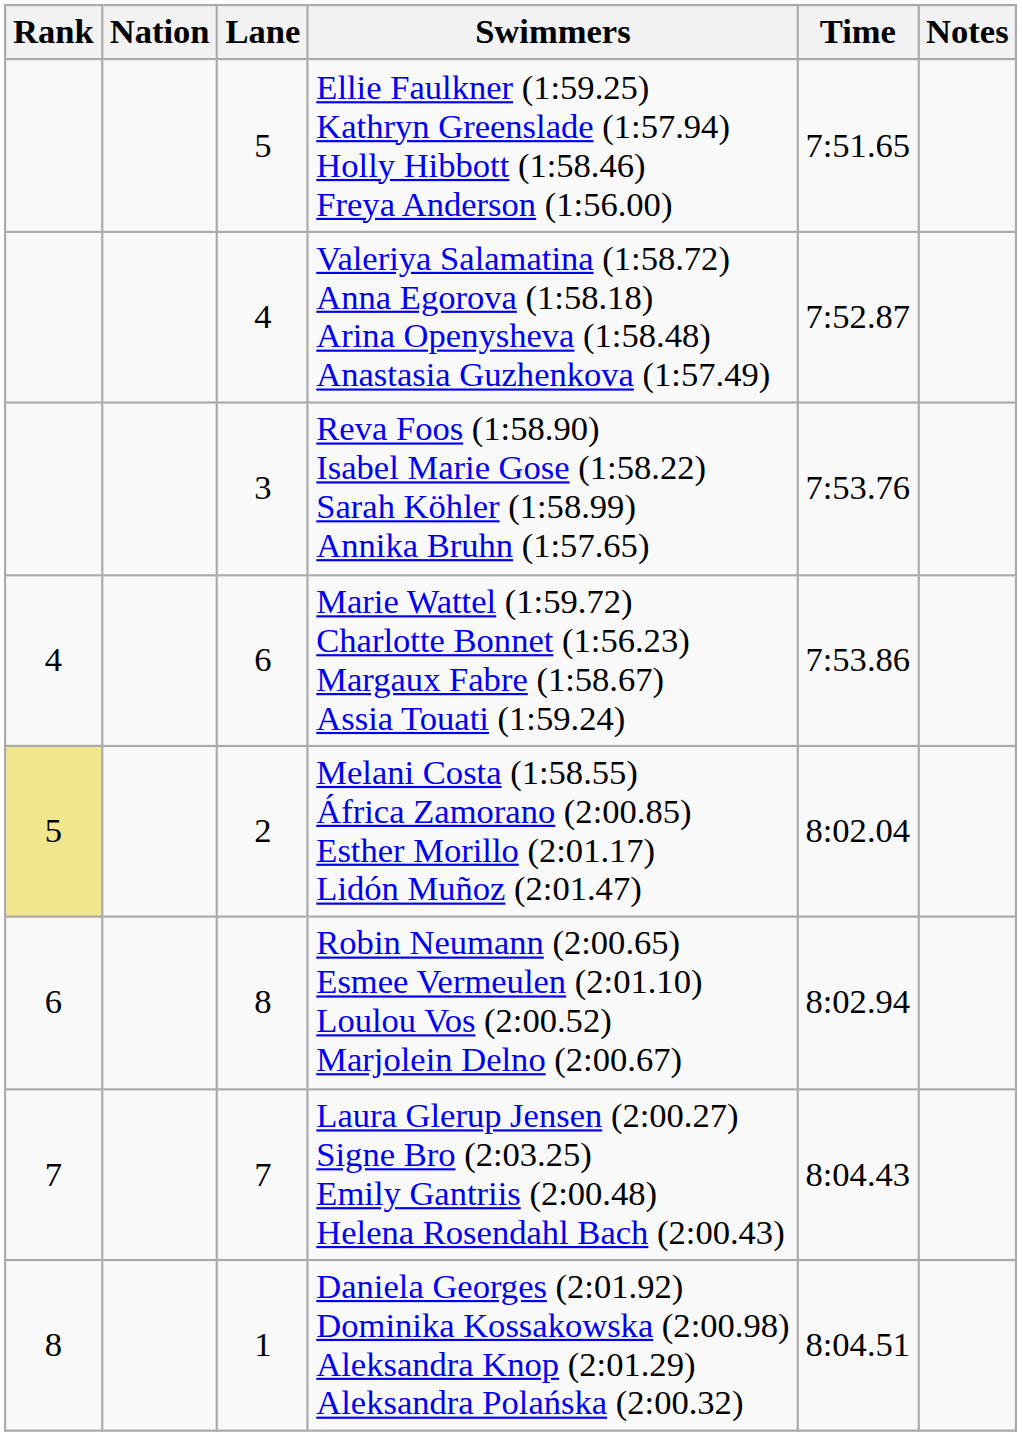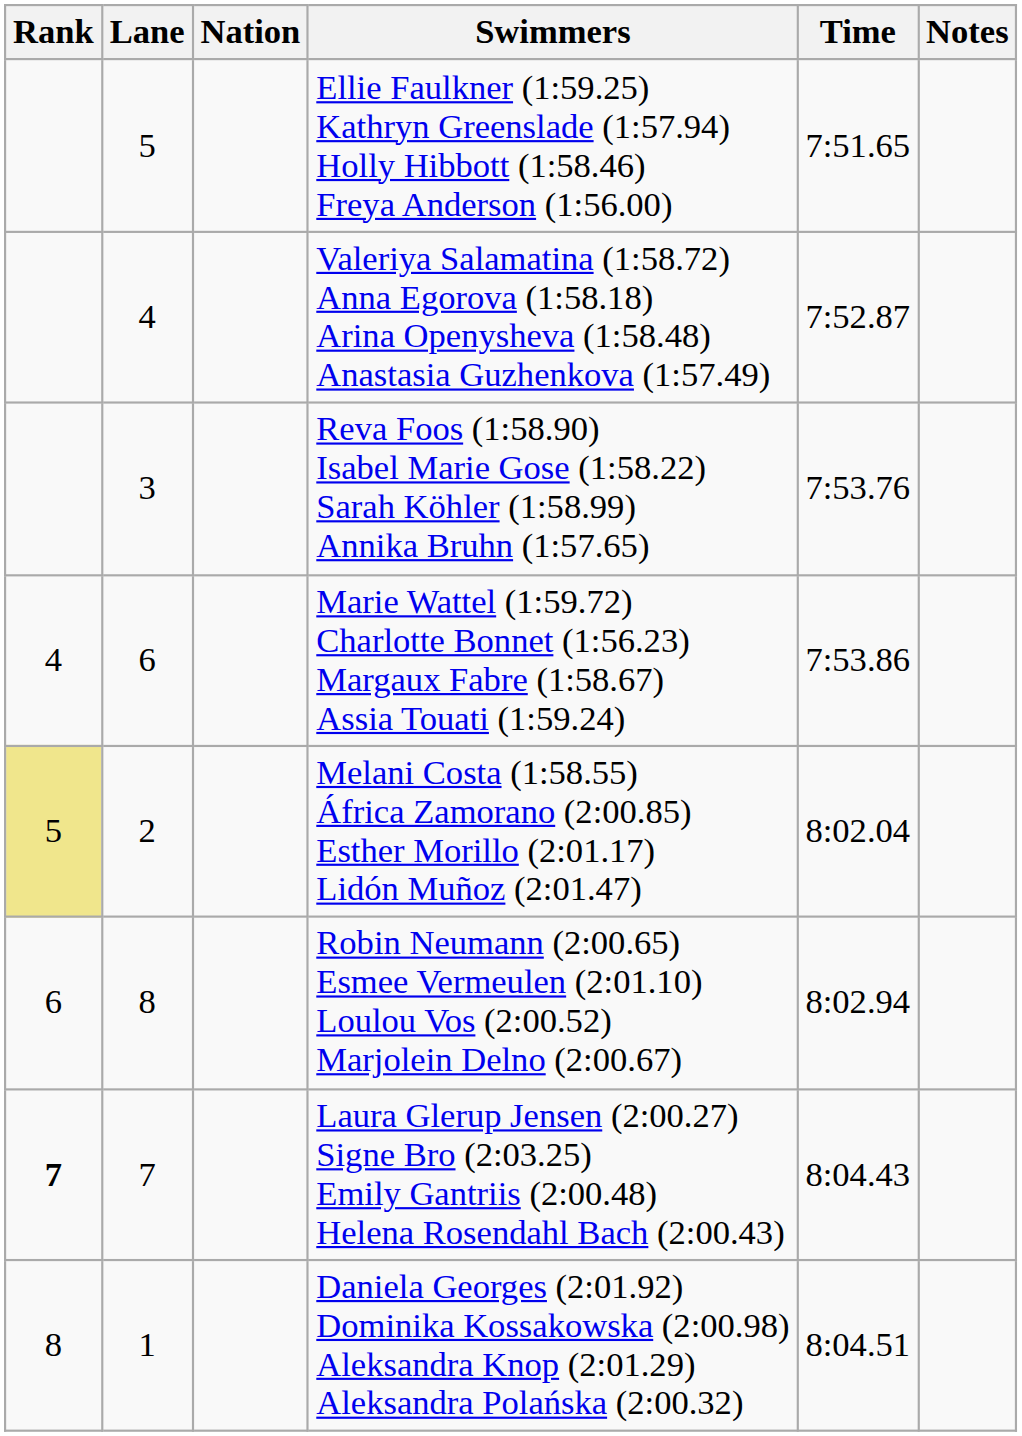columns swapped: (263, 31) <-> (160, 31)
(53, 1173) normal -> (53, 1173) bold
